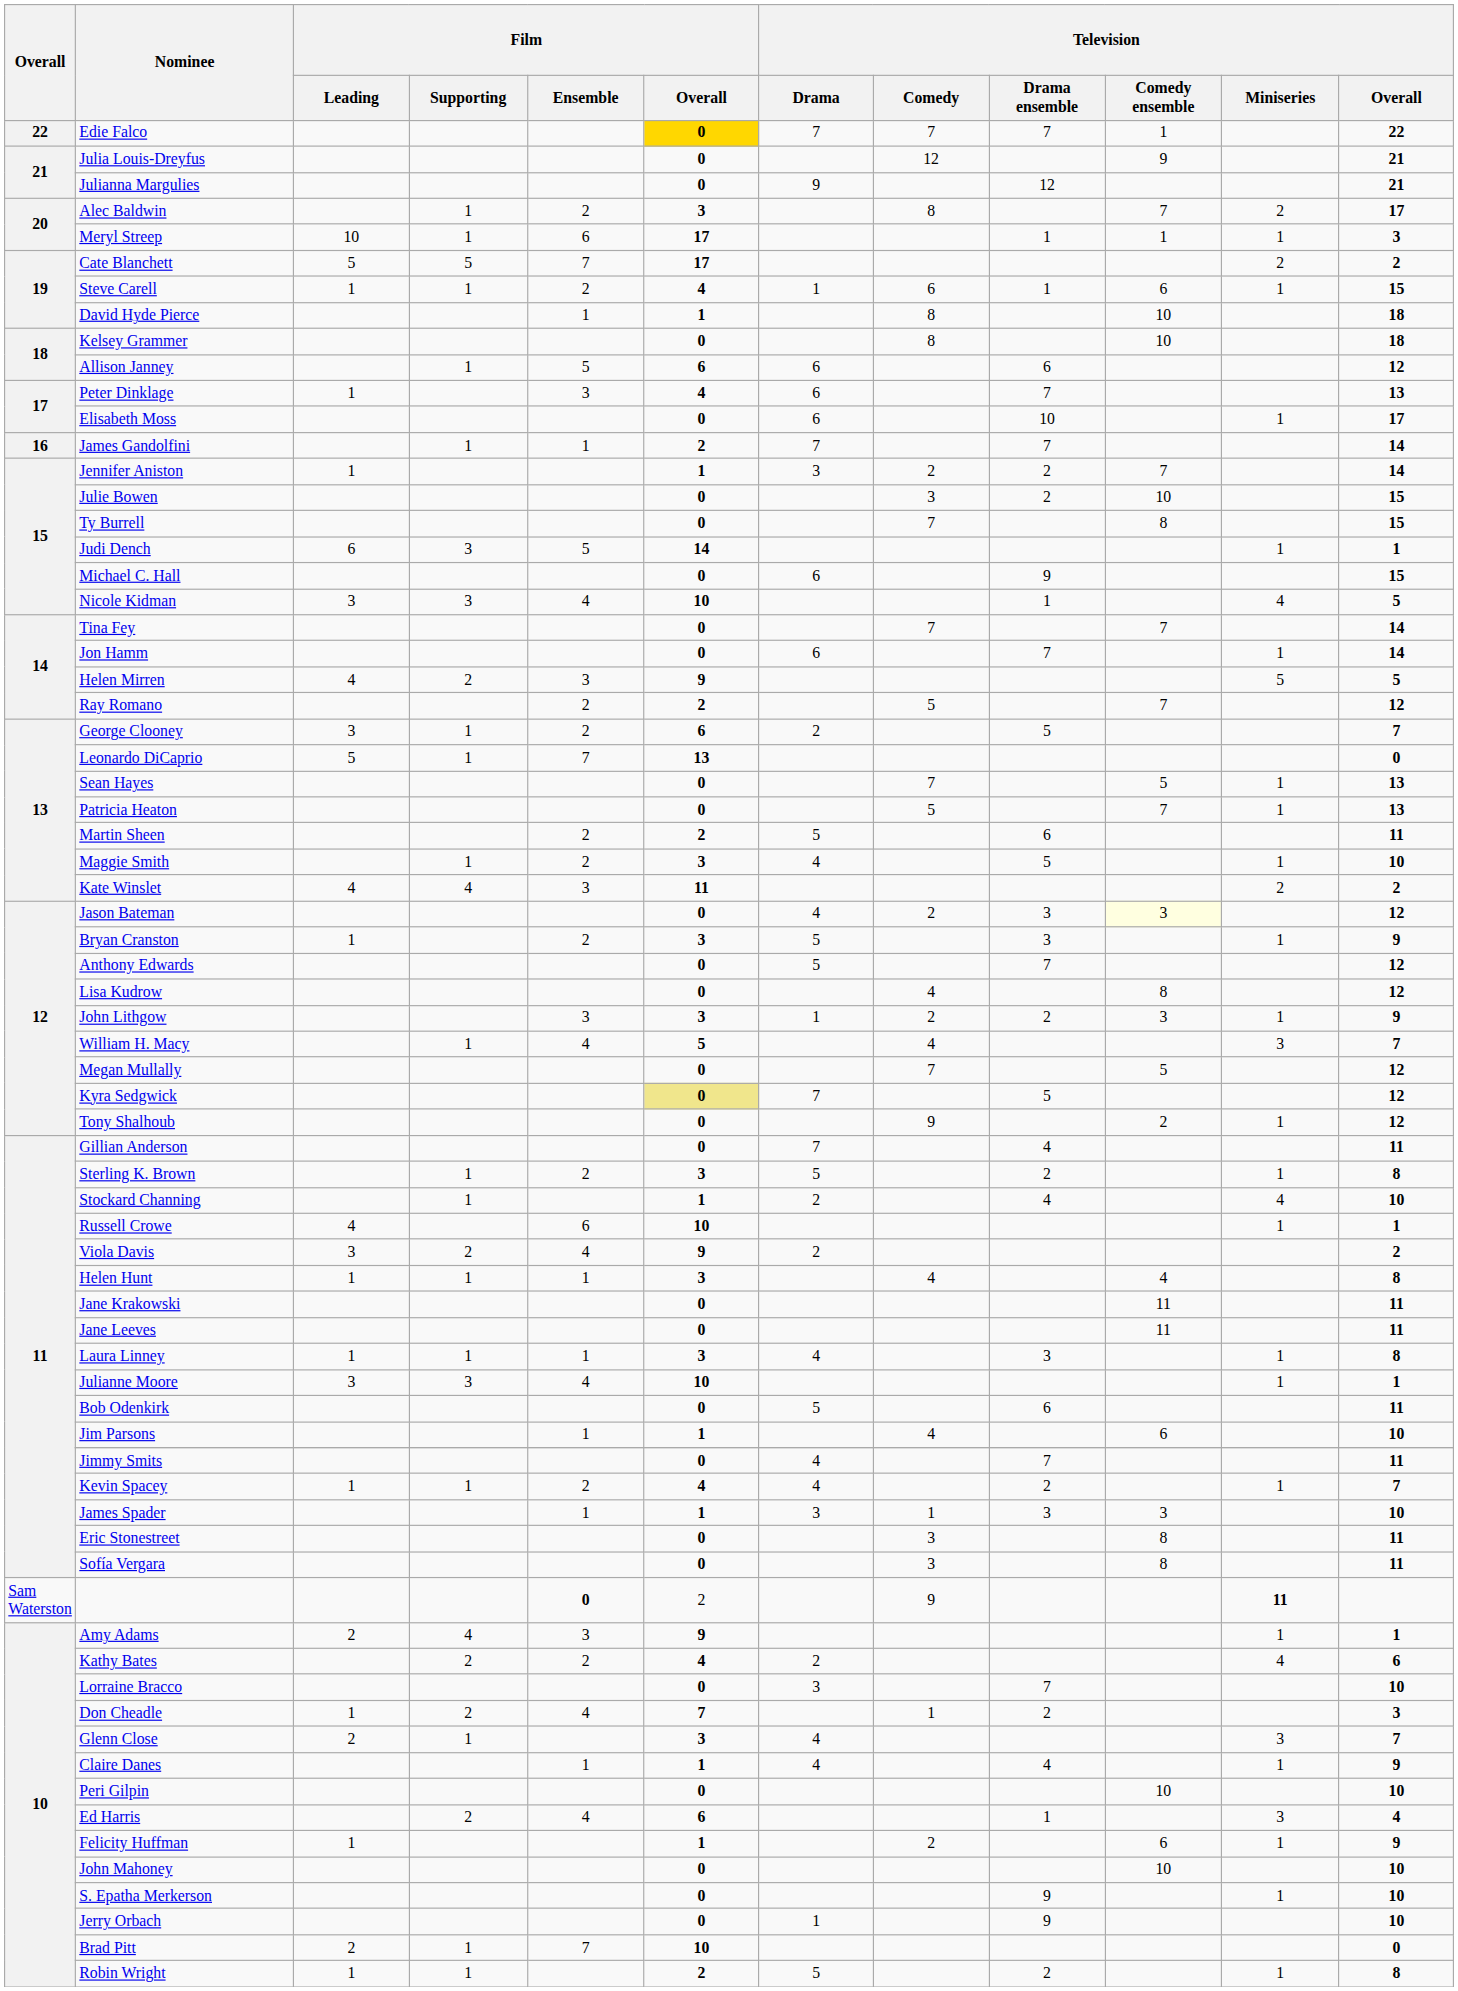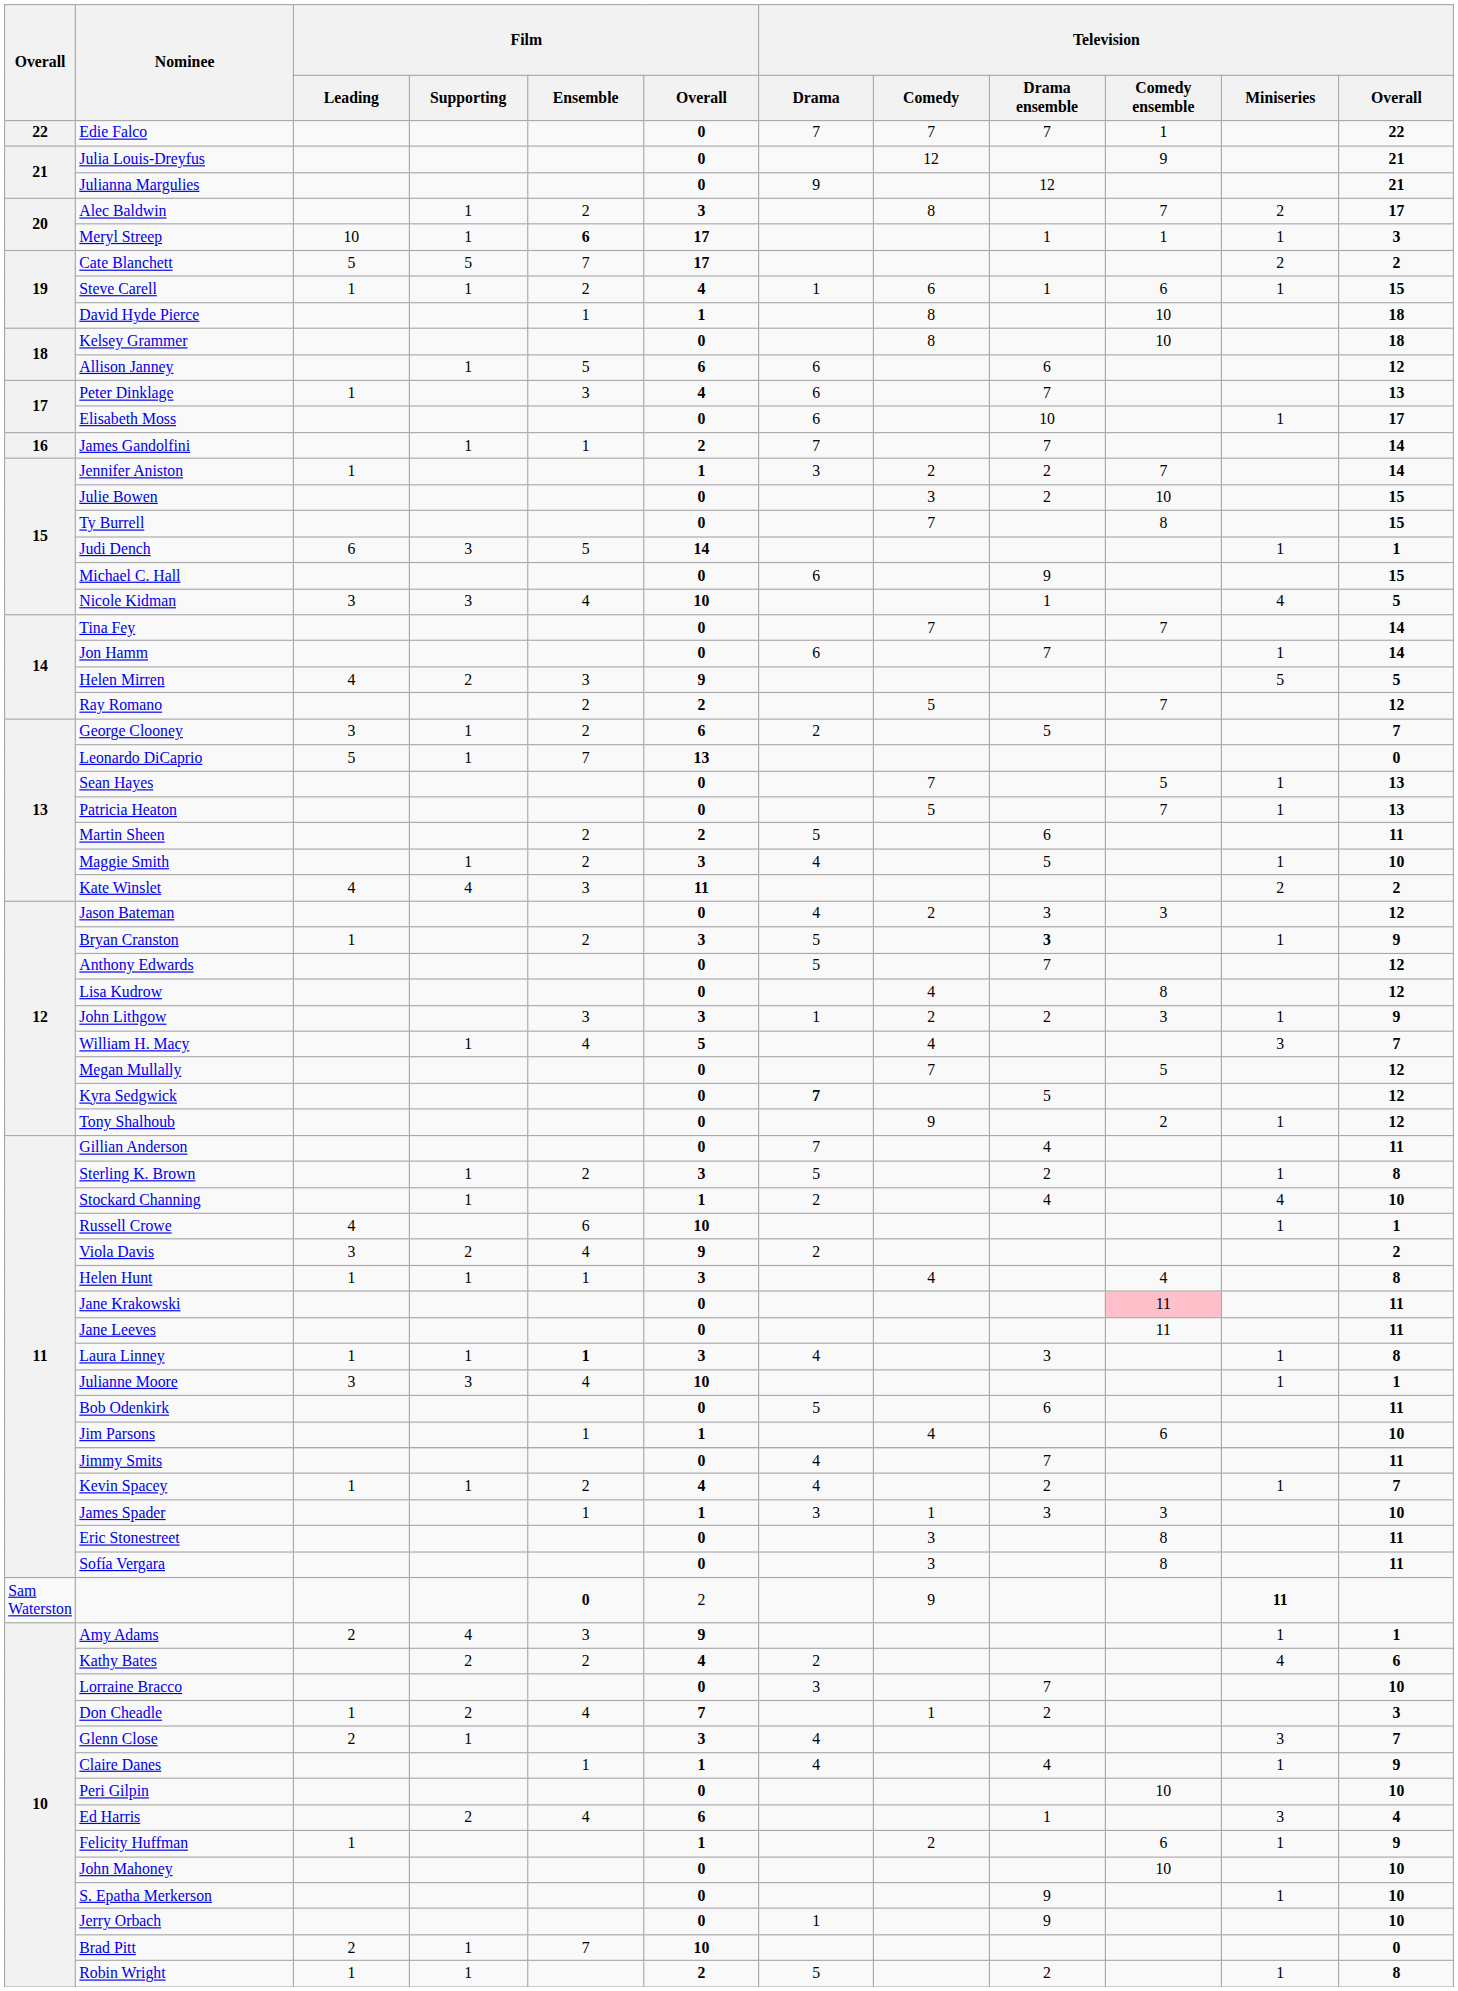(701, 132) gold background -> (701, 132) no background
(586, 236) normal -> (586, 236) bold
(1163, 913) lightyellow background -> (1163, 913) no background
(1047, 939) normal -> (1047, 939) bold
(701, 1095) khaki background -> (701, 1095) no background
(816, 1095) normal -> (816, 1095) bold
(1163, 1303) no background -> (1163, 1303) pink background
(586, 1355) normal -> (586, 1355) bold
